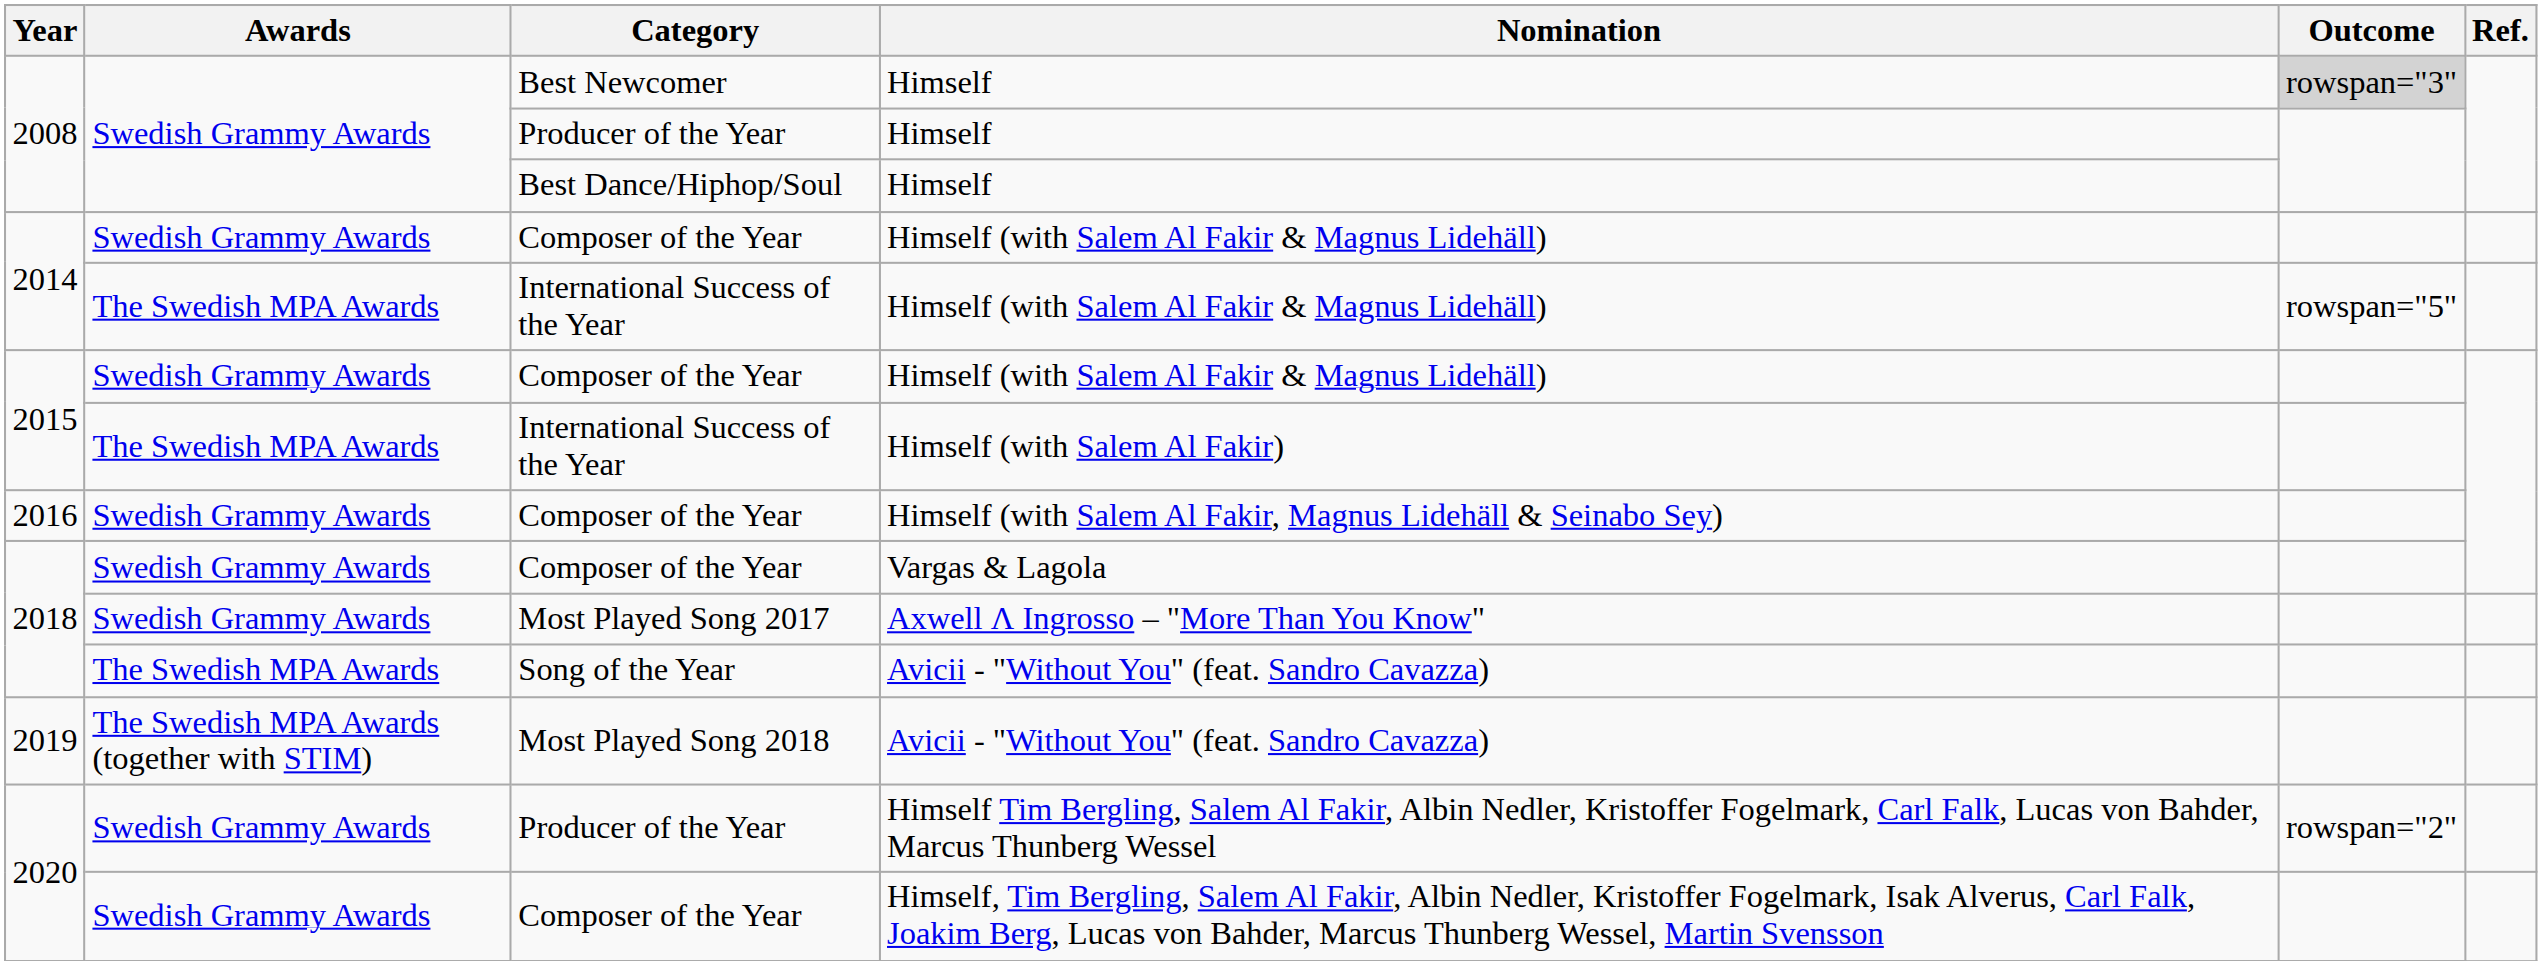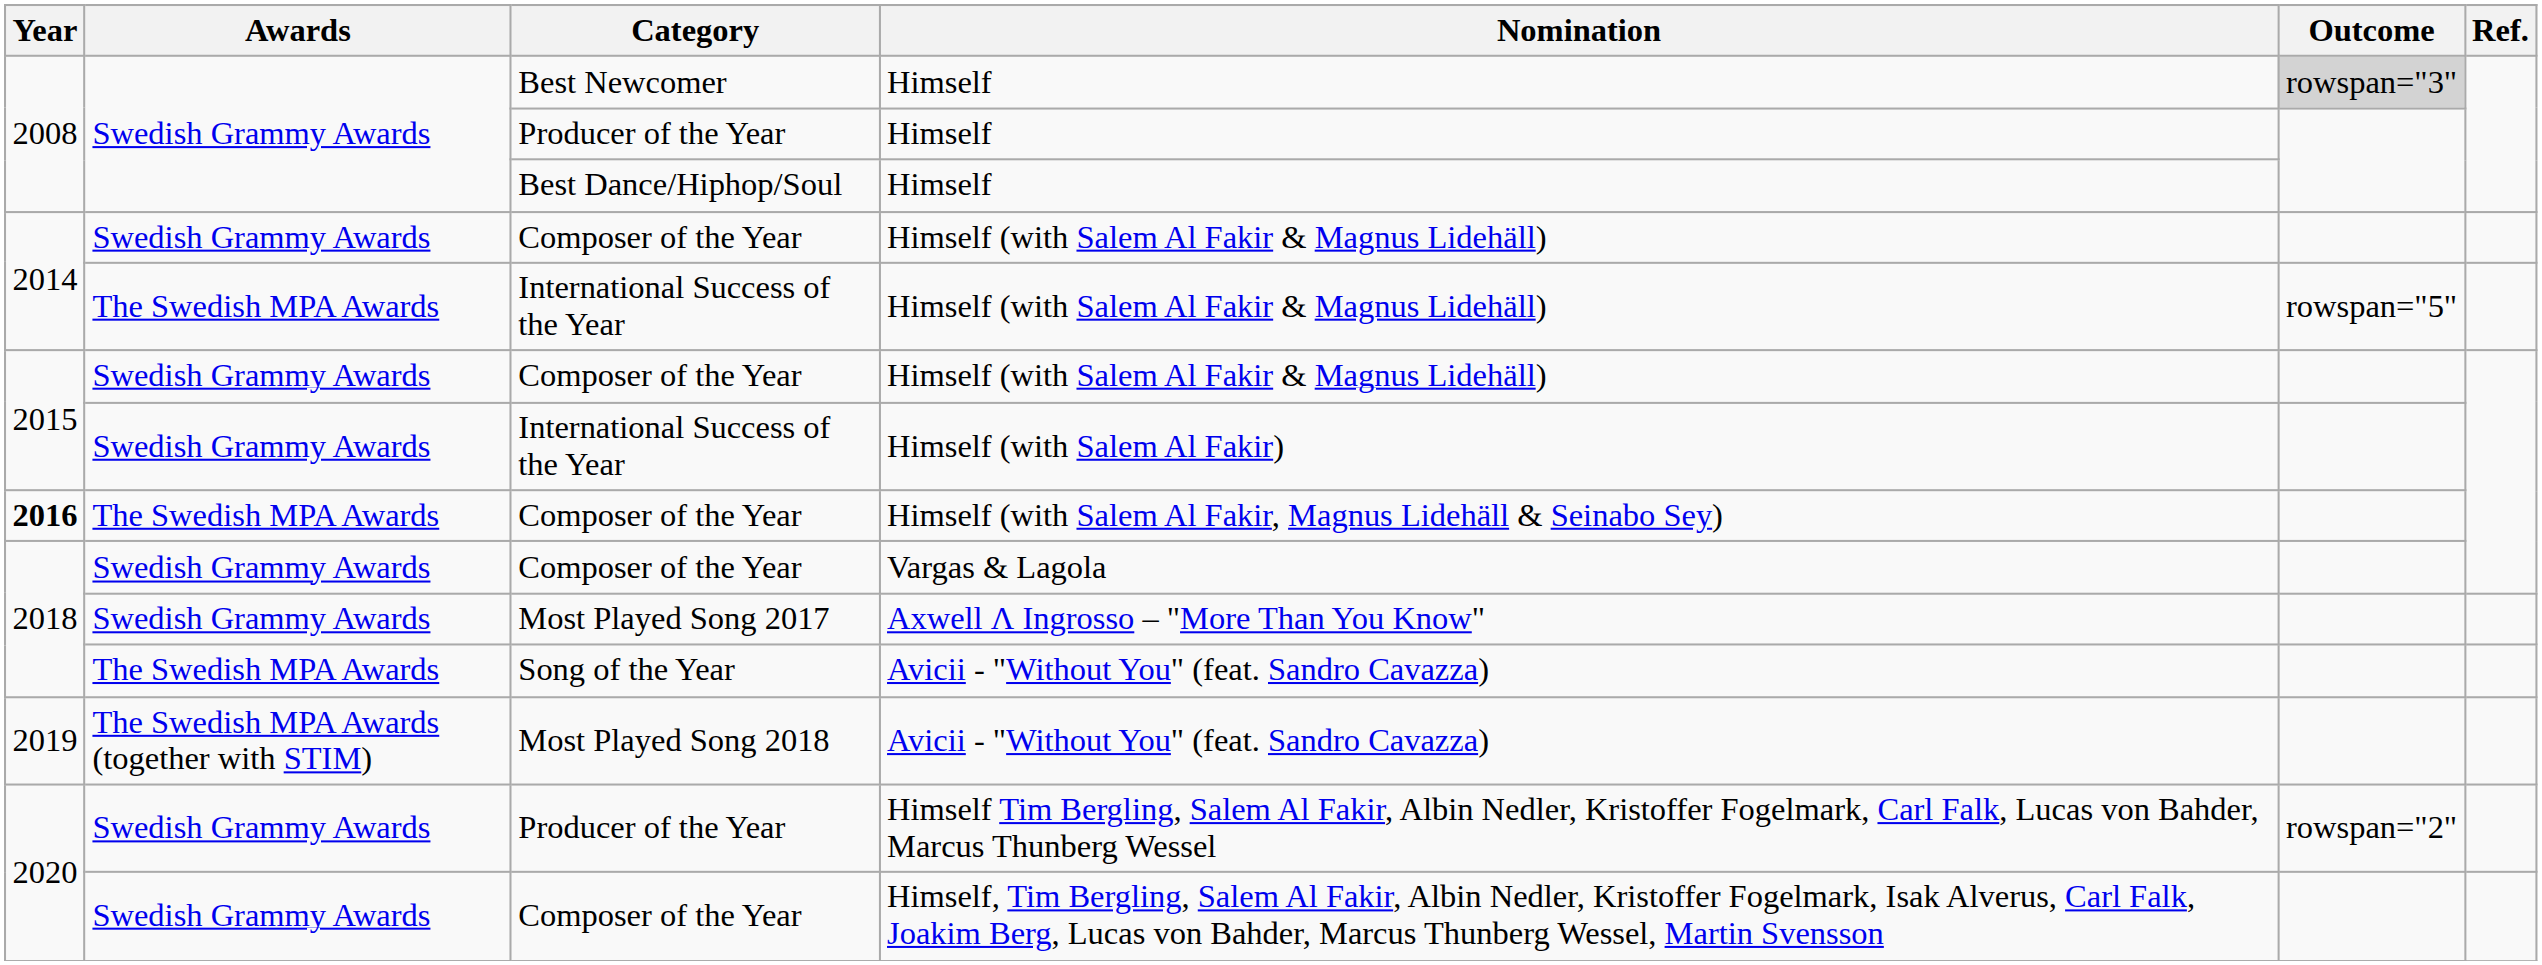(266, 445) The Swedish MPA Awards -> (261, 445) Swedish Grammy Awards
(45, 515) normal -> (45, 515) bold
(261, 515) Swedish Grammy Awards -> (266, 515) The Swedish MPA Awards
